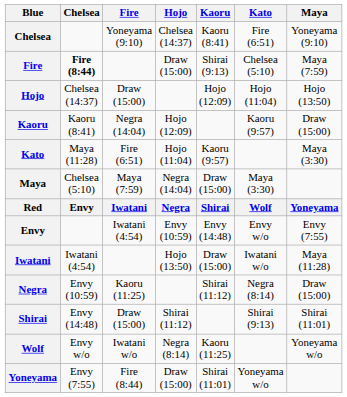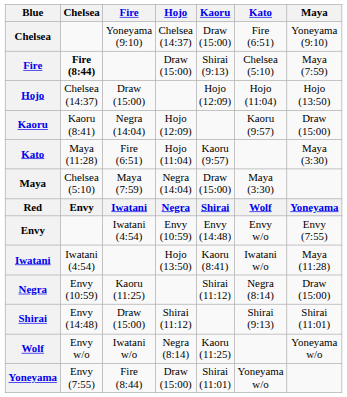(215, 36) Kaoru (8:41) -> (215, 36) Draw (15:00)
(215, 260) Draw (15:00) -> (215, 260) Kaoru (8:41)
